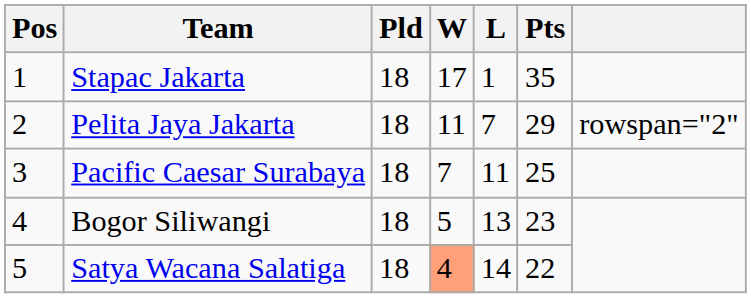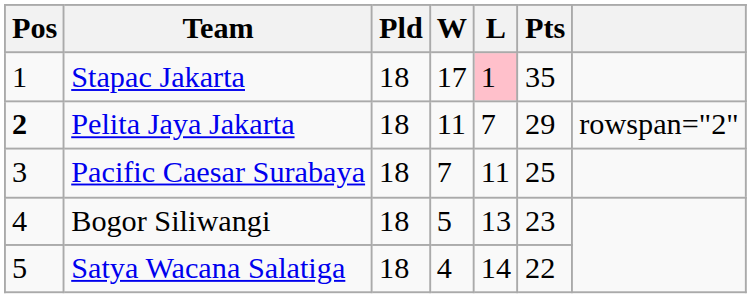(488, 76) no background -> (488, 76) pink background
(19, 124) normal -> (19, 124) bold
(444, 268) lightsalmon background -> (444, 268) no background
